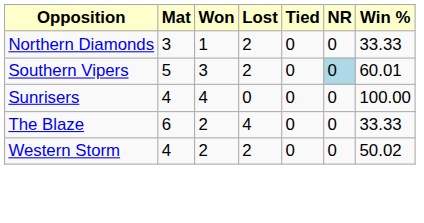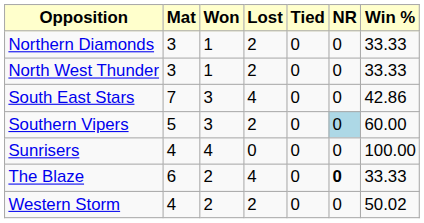+ row: (84, 71)
+ row: (71, 97)
(381, 71) 60.01 -> (386, 124) 60.00
(332, 124) normal -> (337, 177) bold
